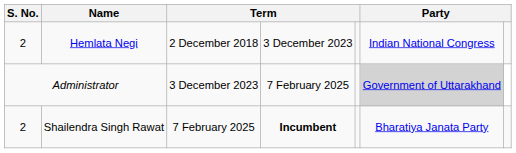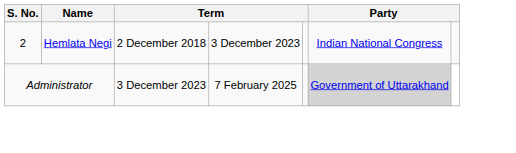- row: (104, 127)
